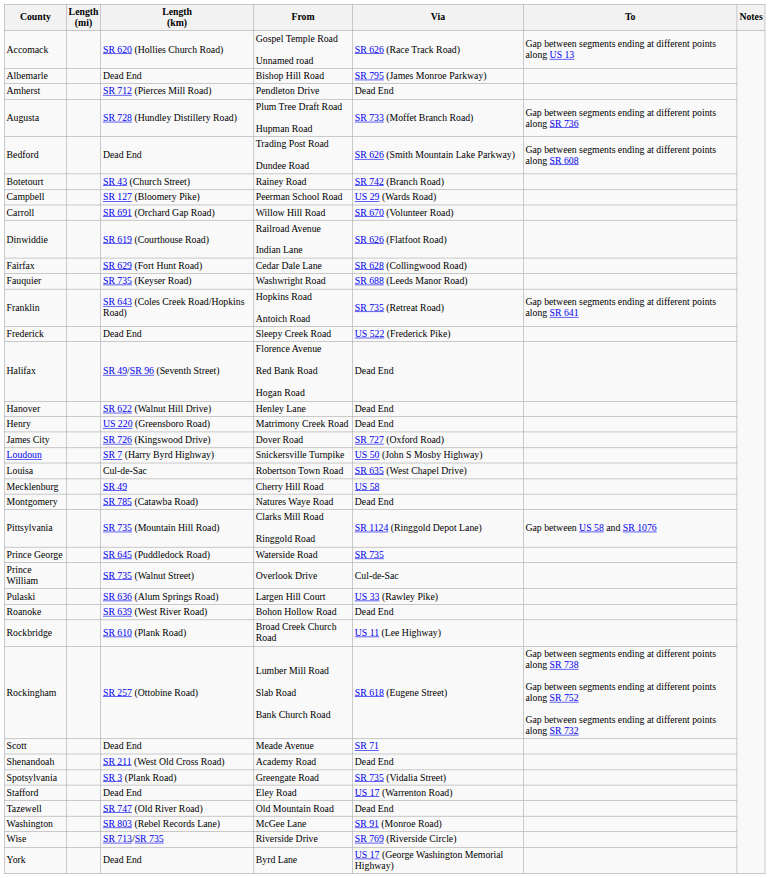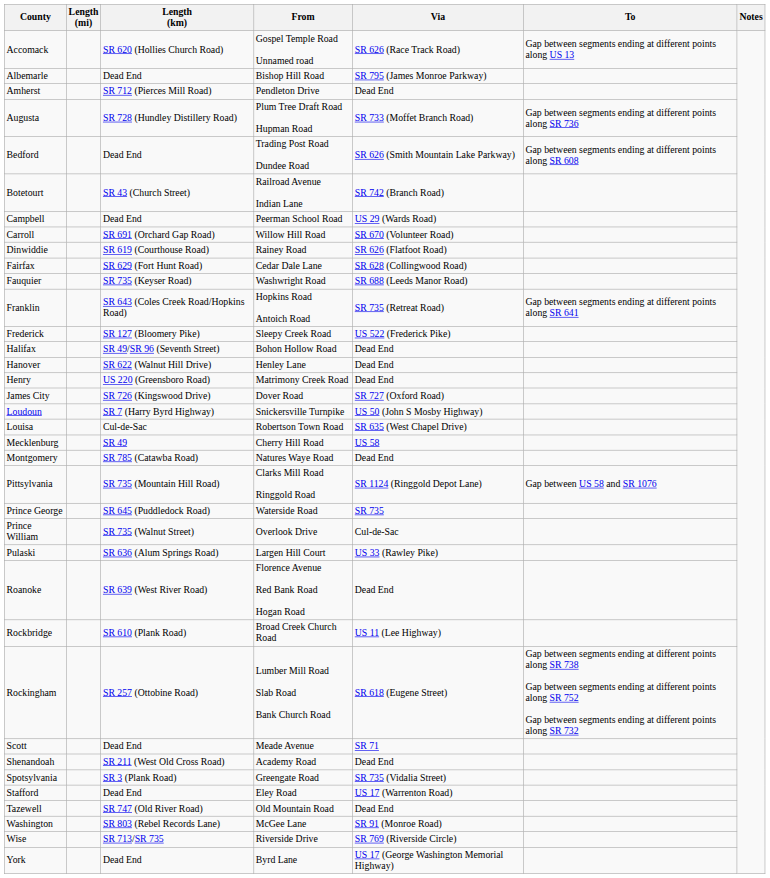(281, 181) Rainey Road -> (288, 192) Railroad Avenue Indian Lane
(151, 197) SR 127 (Bloomery Pike) -> (122, 219) Dead End
(288, 239) Railroad Avenue Indian Lane -> (281, 250) Rainey Road
(122, 334) Dead End -> (151, 334) SR 127 (Bloomery Pike)
(289, 371) Florence Avenue Red Bank Road Hogan Road -> (296, 349) Bohon Hollow Road
(296, 612) Bohon Hollow Road -> (289, 590) Florence Avenue Red Bank Road Hogan Road
